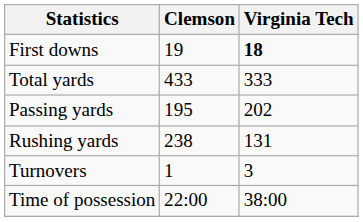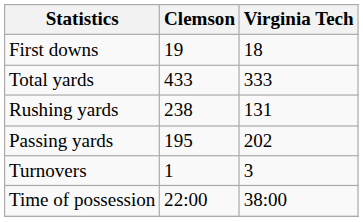(253, 49) bold -> (253, 49) normal
rows swapped: (64, 140) <-> (61, 110)
